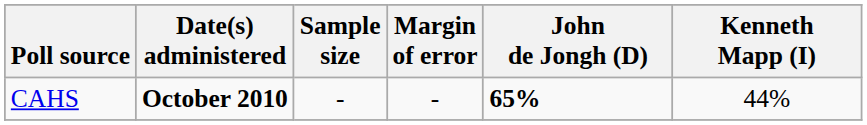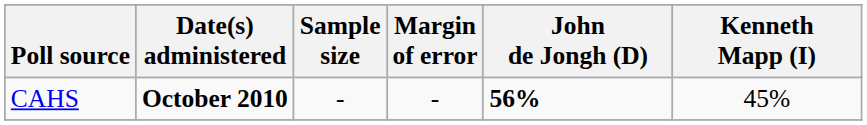(515, 98) 65% -> (515, 98) 56%
(767, 98) 44% -> (767, 98) 45%
